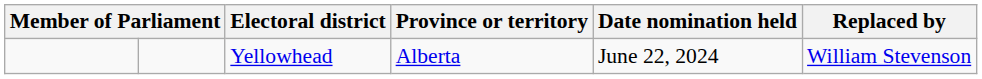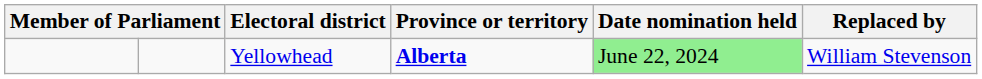(428, 55) normal -> (431, 55) bold
(658, 55) no background -> (658, 55) lightgreen background
